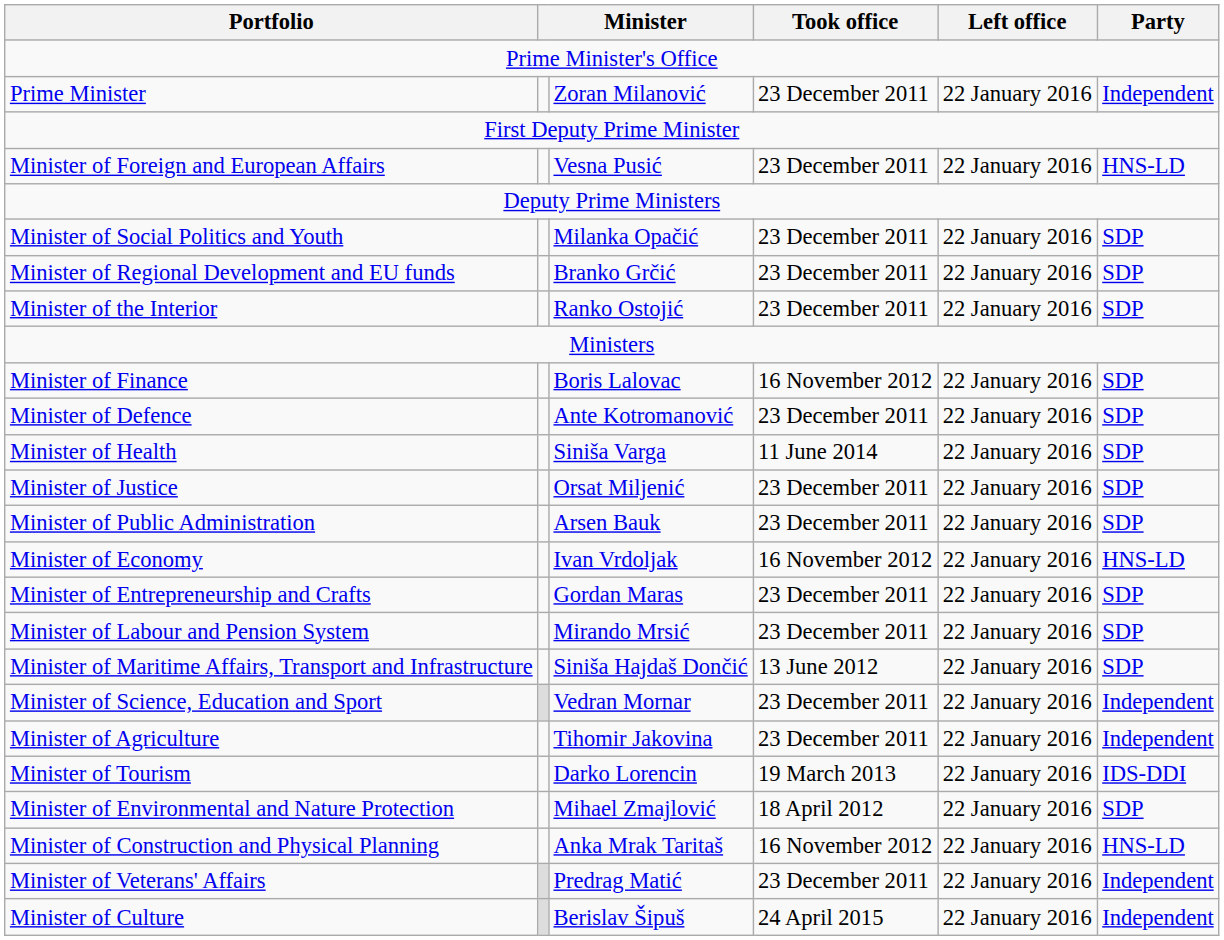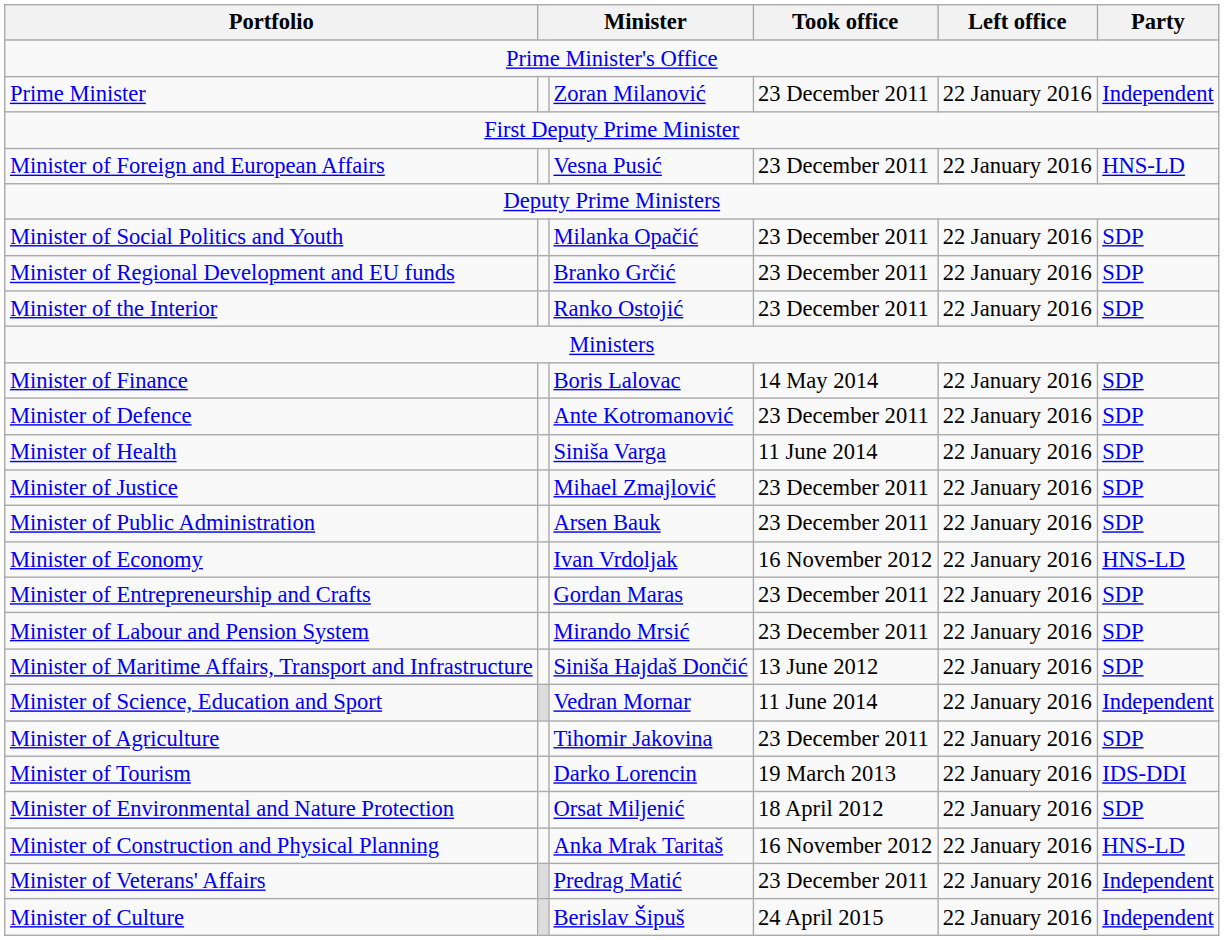(845, 380) 16 November 2012 -> (818, 380) 14 May 2014
(619, 487) Orsat Miljenić -> (635, 487) Mihael Zmajlović
(843, 702) 23 December 2011 -> (818, 702) 11 June 2014
(1158, 737) Independent -> (1123, 737) SDP
(635, 809) Mihael Zmajlović -> (619, 809) Orsat Miljenić
